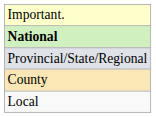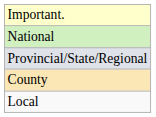(32, 36) bold -> (31, 36) normal
